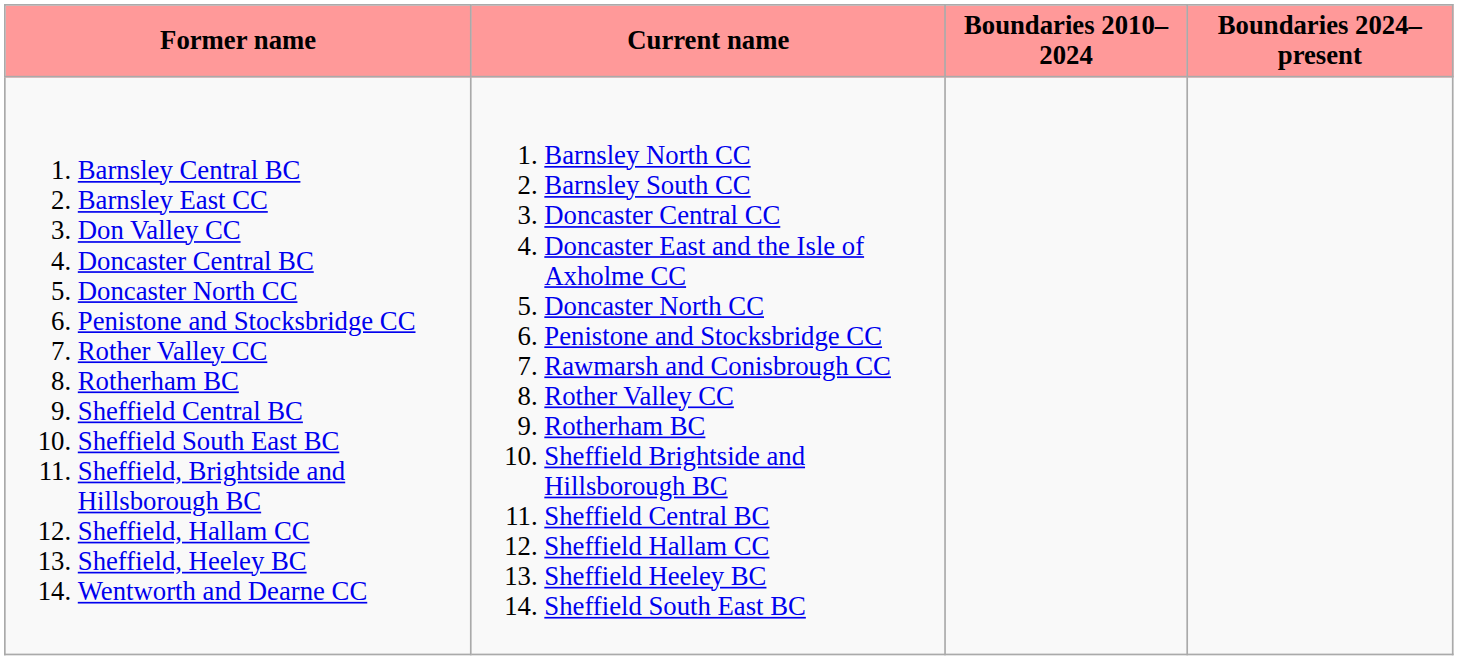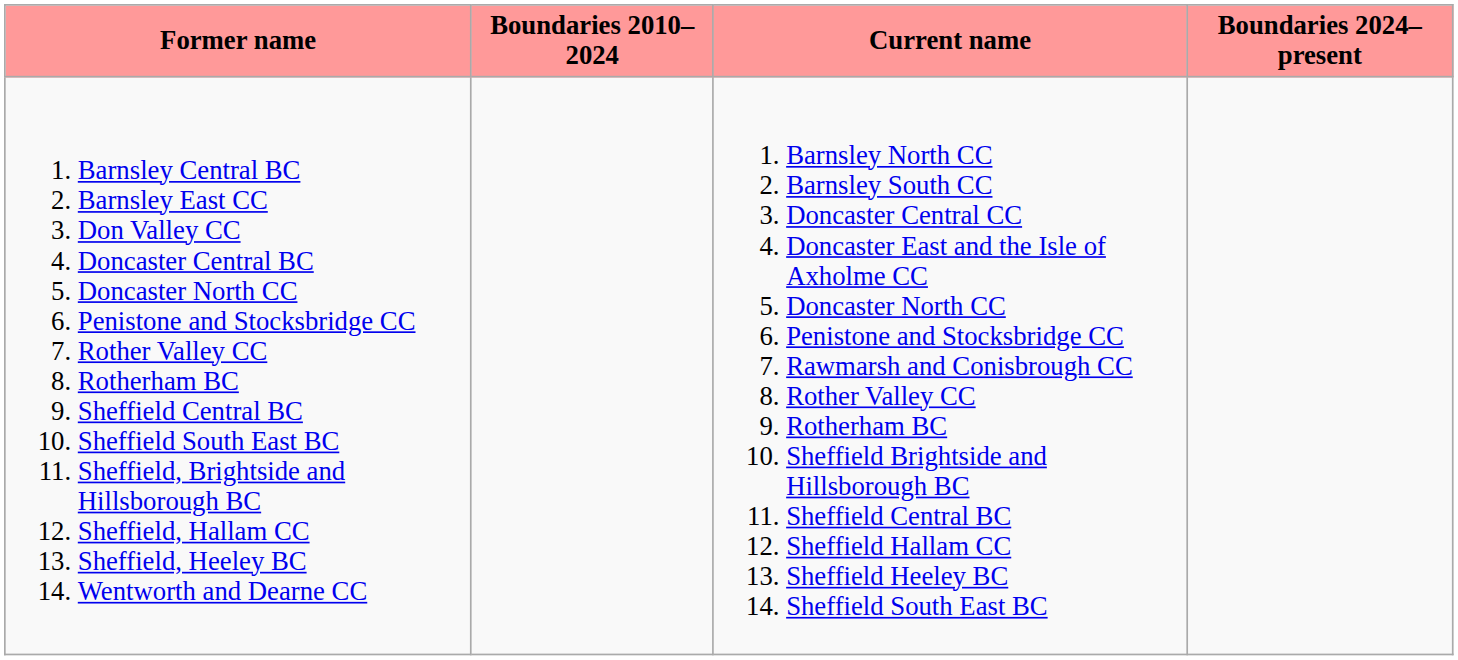columns swapped: (1066, 40) <-> (708, 40)
